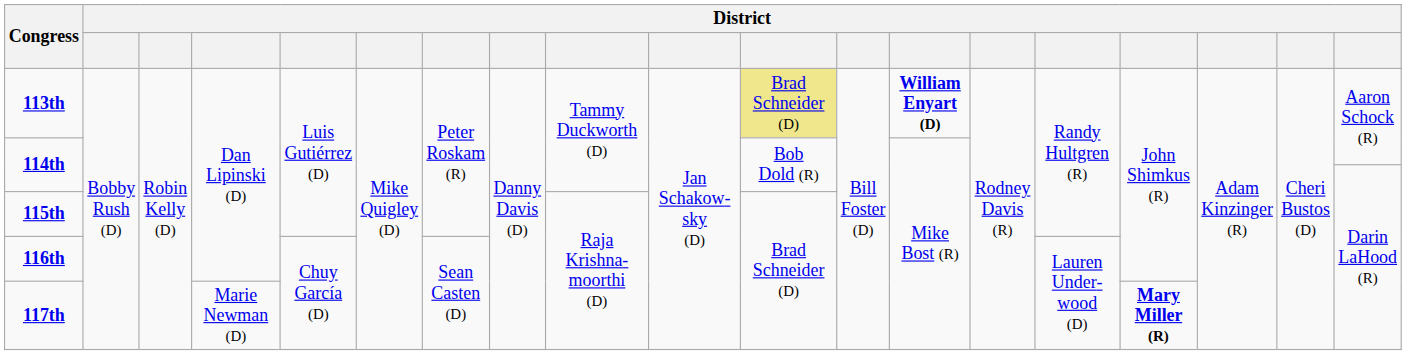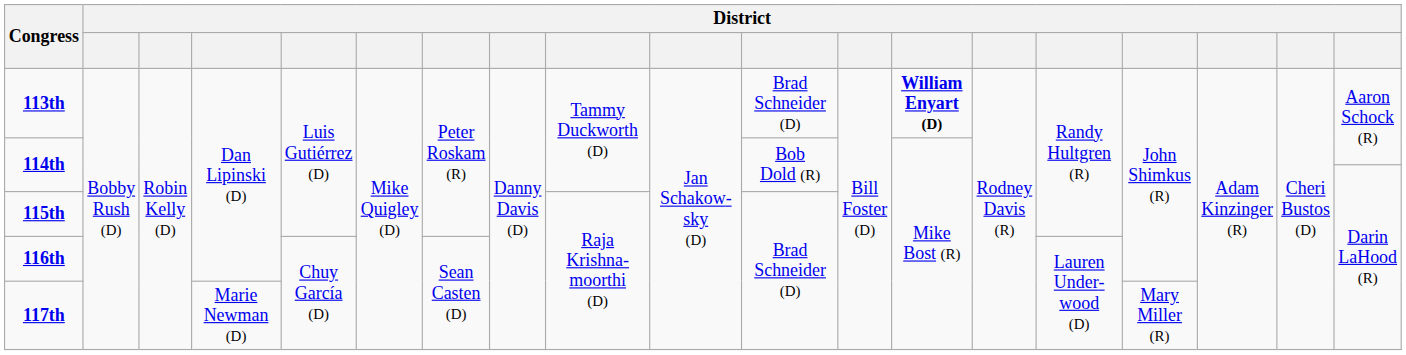(789, 103) khaki background -> (790, 103) no background
(1158, 315) bold -> (1160, 315) normal
